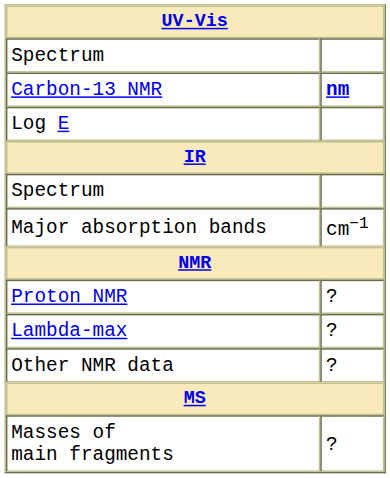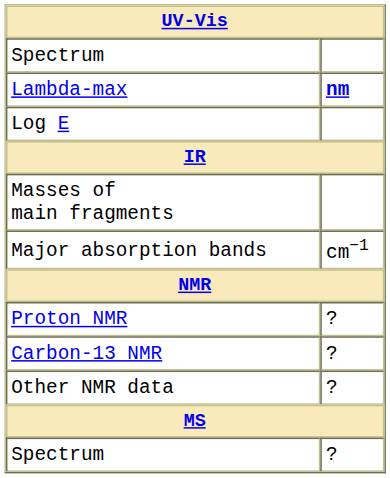(87, 90) Carbon-13 NMR -> (69, 90) Lambda-max
(58, 191) Spectrum -> (93, 202) Masses of main fragments
(69, 332) Lambda-max -> (87, 354) Carbon-13 NMR
(93, 444) Masses of main fragments -> (58, 455) Spectrum
